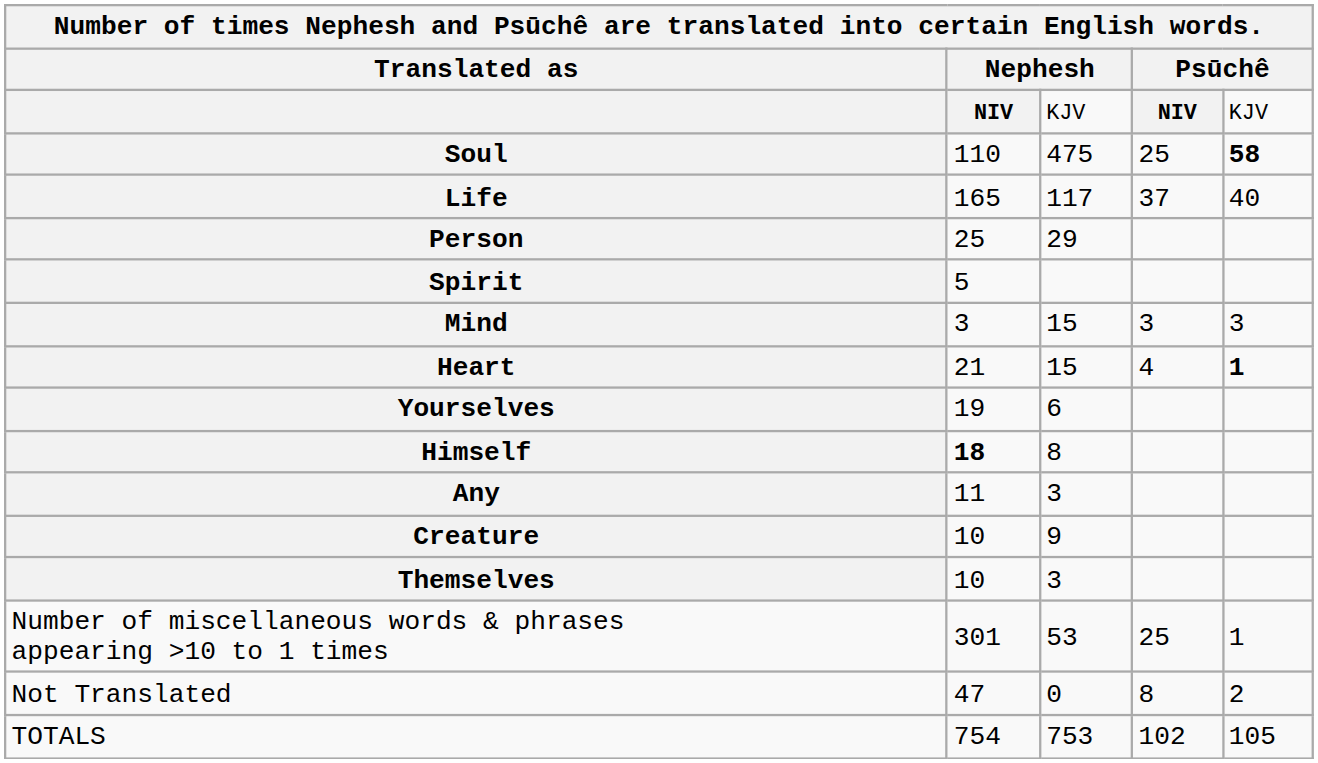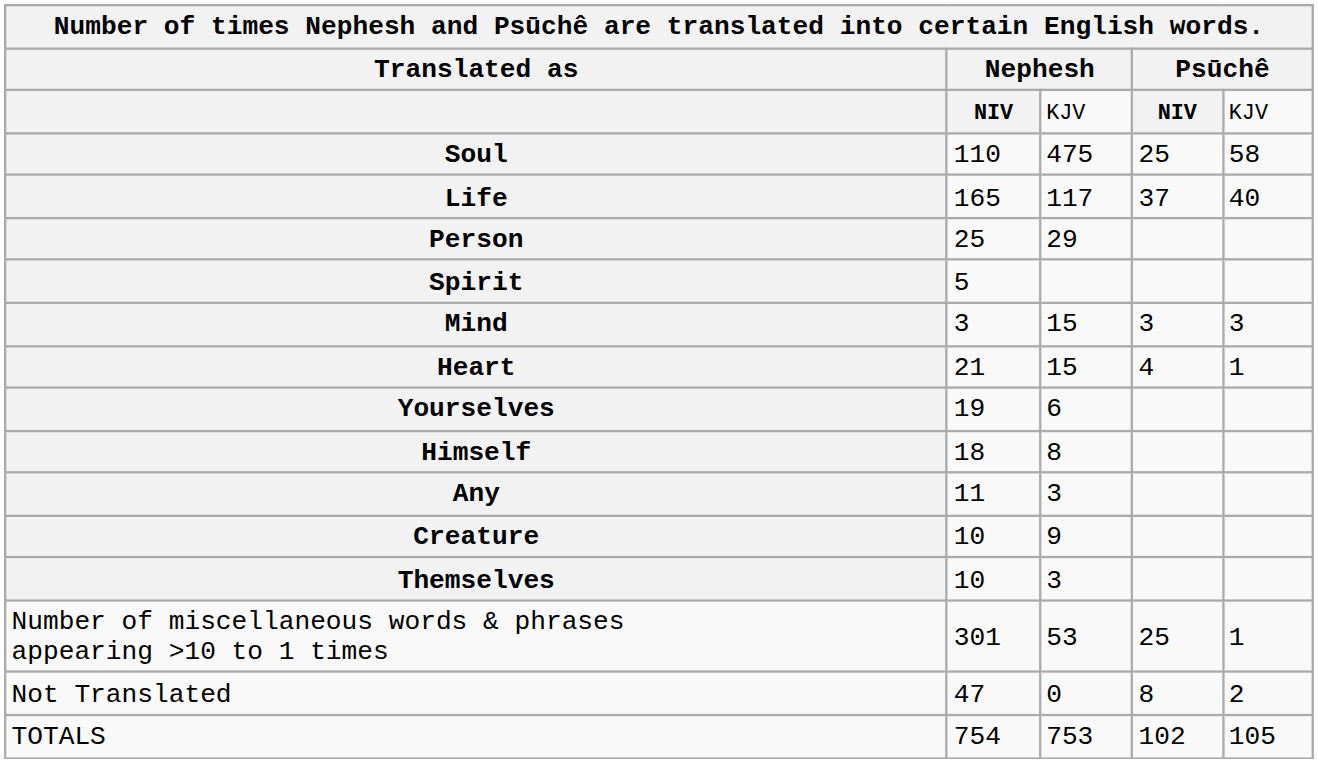(1244, 154) bold -> (1244, 154) normal
(1237, 367) bold -> (1237, 367) normal
(970, 452) bold -> (970, 452) normal
